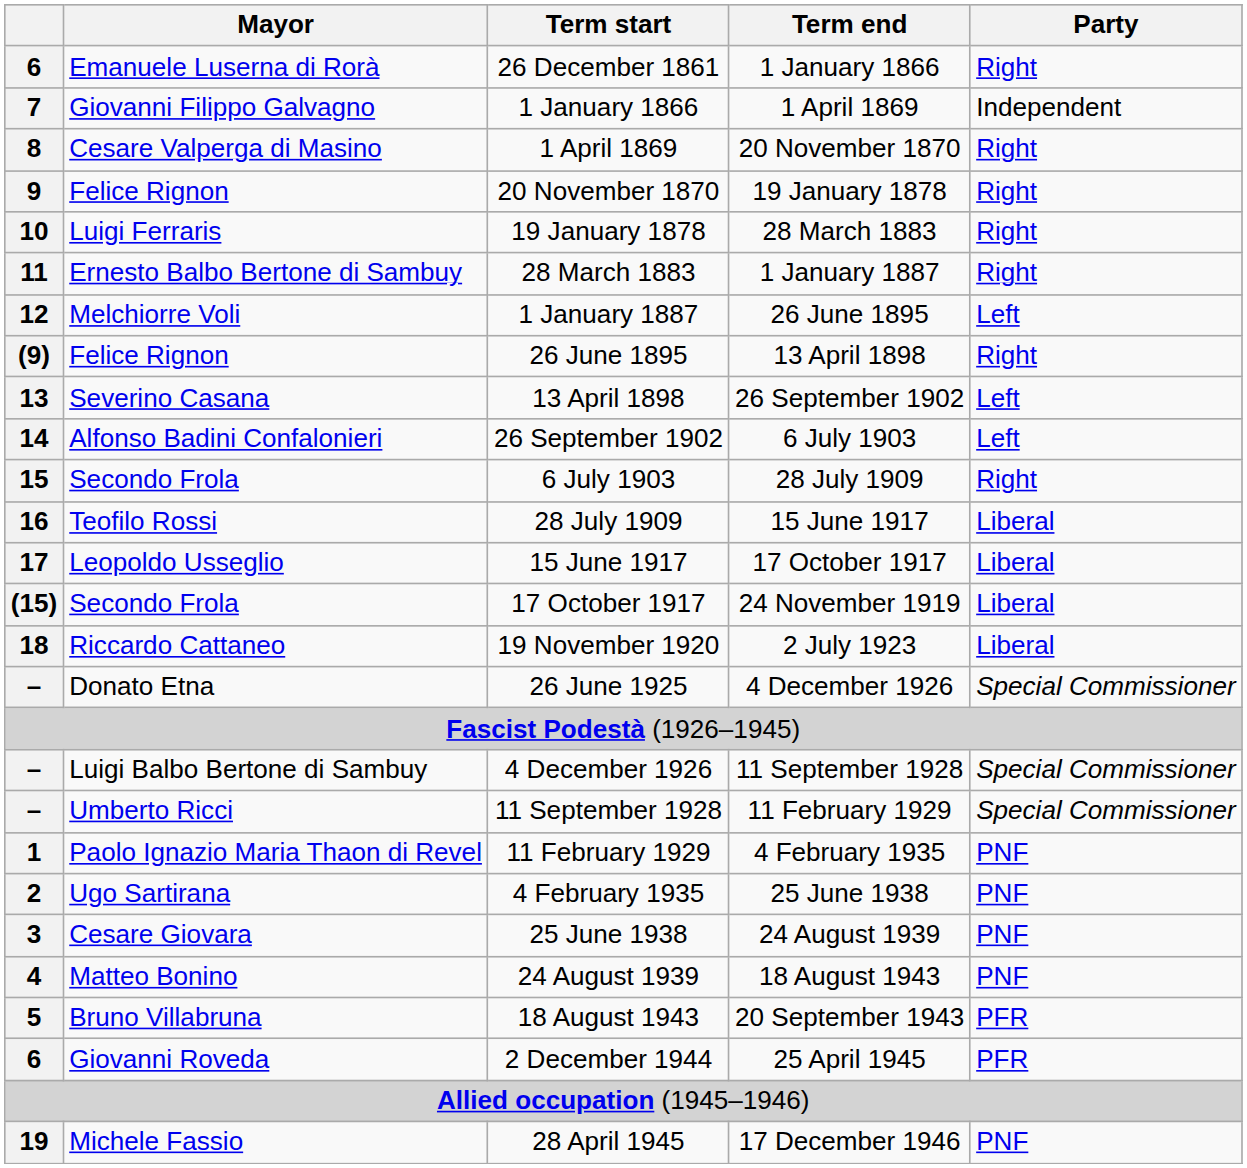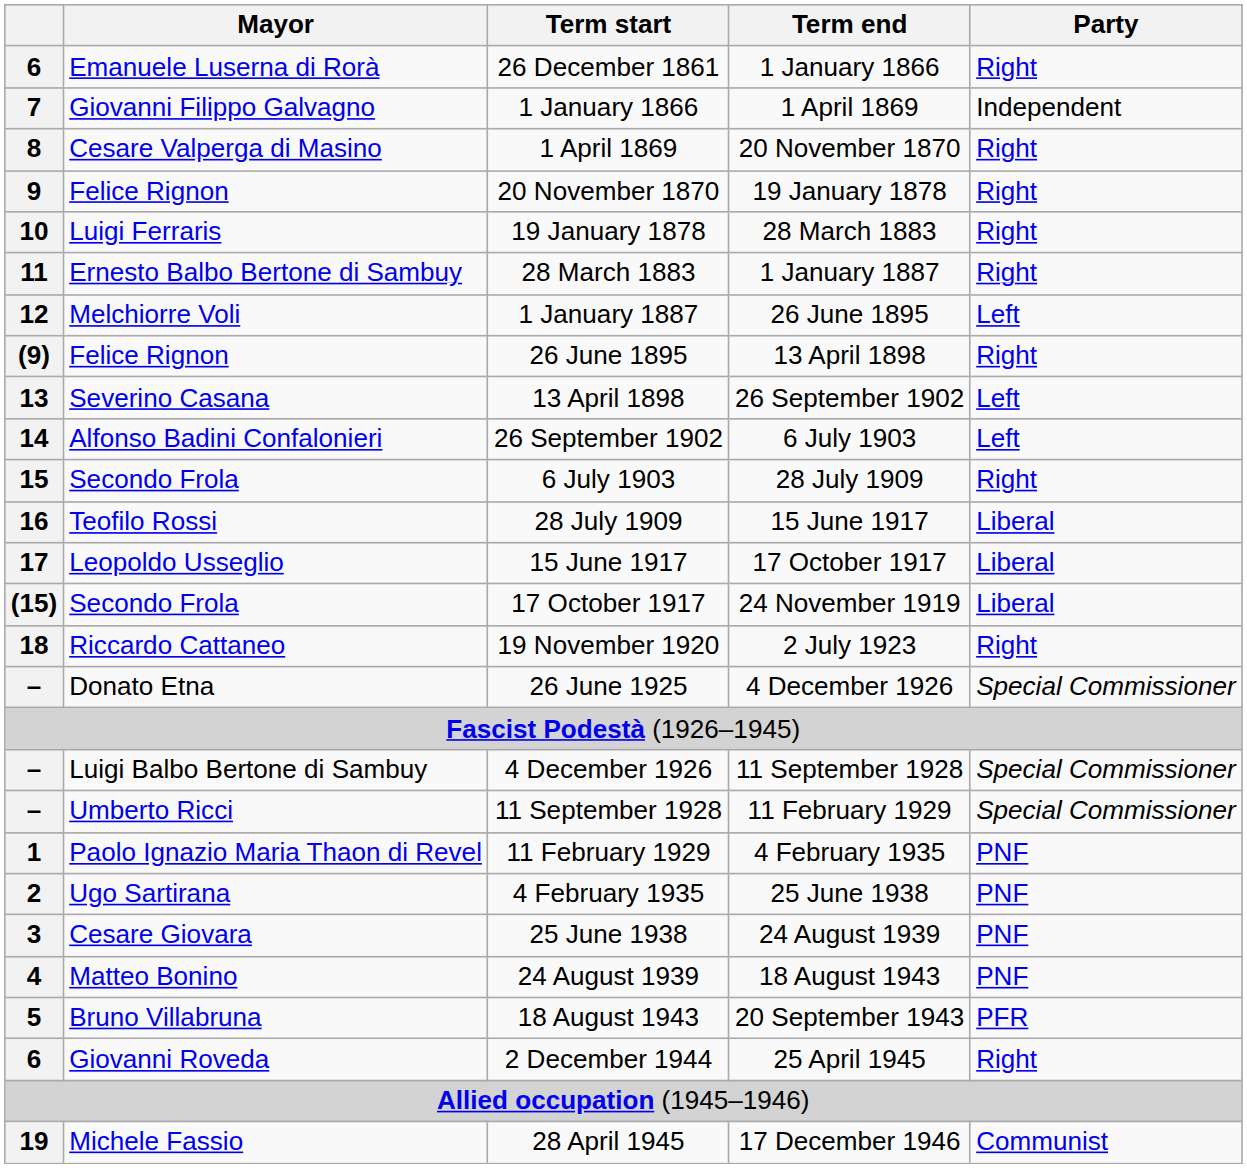(1015, 645) Liberal -> (1007, 645) Right
(1002, 1059) PFR -> (1007, 1059) Right
(1002, 1141) PNF -> (1042, 1141) Communist
